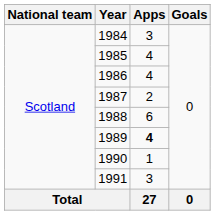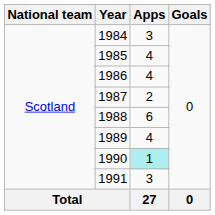(149, 138) bold -> (149, 138) normal
(149, 158) no background -> (149, 158) paleturquoise background
